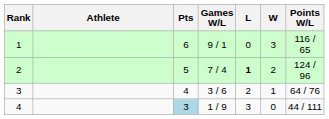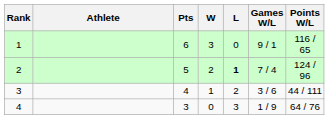columns swapped: (273, 18) <-> (217, 18)
(305, 92) 64 / 76 -> (305, 92) 44 / 111
(186, 107) lightblue background -> (186, 107) no background
(305, 107) 44 / 111 -> (305, 107) 64 / 76
